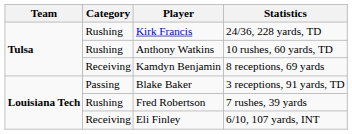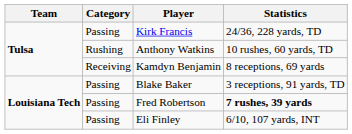(104, 31) Rushing -> (103, 31) Passing
(104, 102) Rushing -> (103, 102) Passing
(266, 102) normal -> (269, 102) bold
(108, 120) Receiving -> (103, 120) Passing
